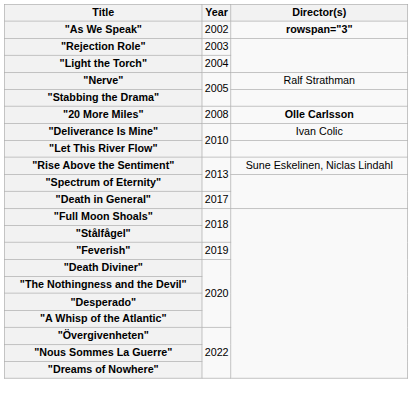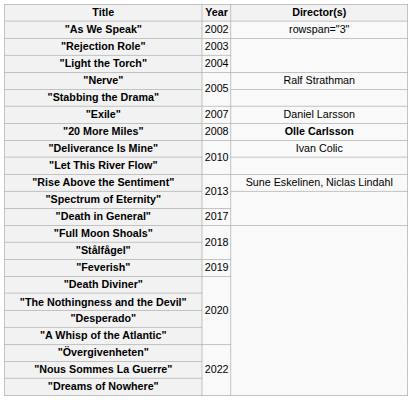(319, 30) bold -> (319, 30) normal
+ row: (103, 115)
